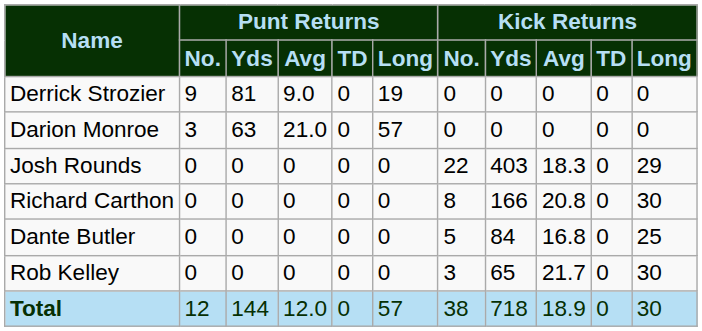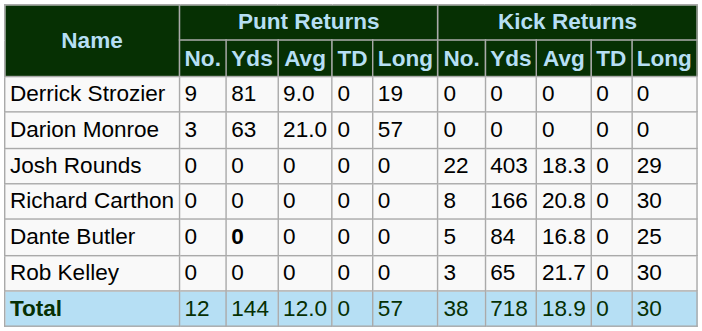(238, 237) normal -> (238, 237) bold
